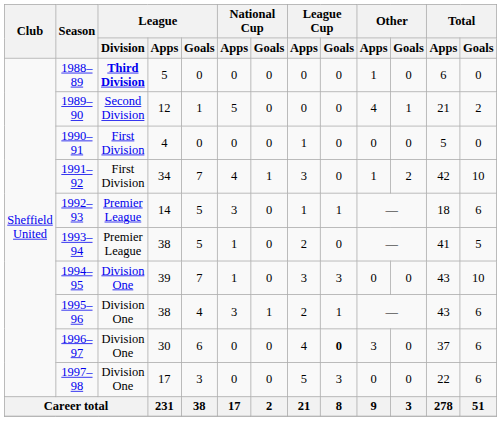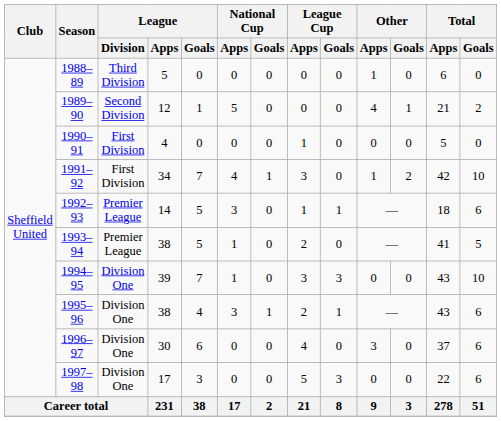(123, 75) bold -> (123, 75) normal
(339, 345) bold -> (339, 345) normal
